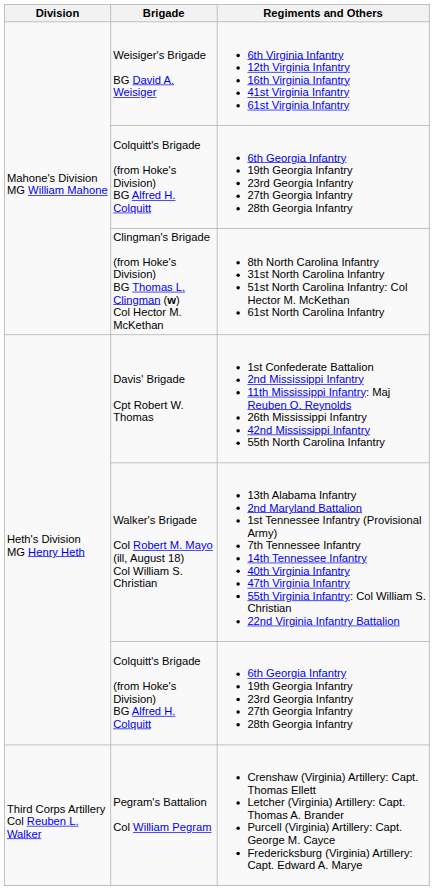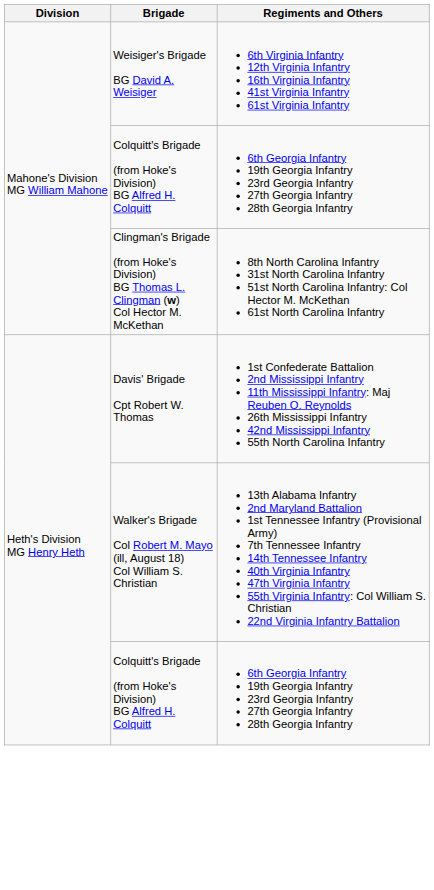- row: (56, 821)
